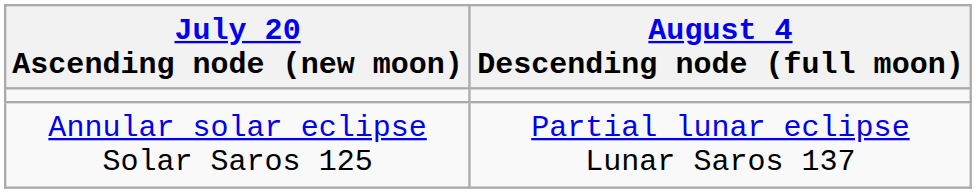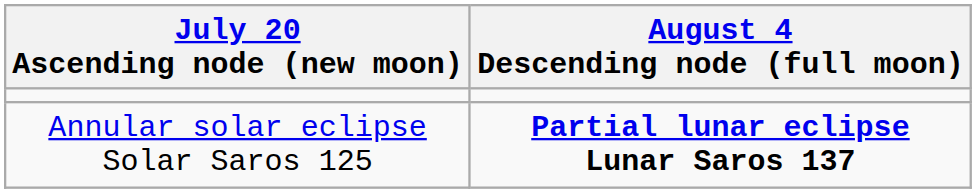(720, 145) normal -> (720, 145) bold
